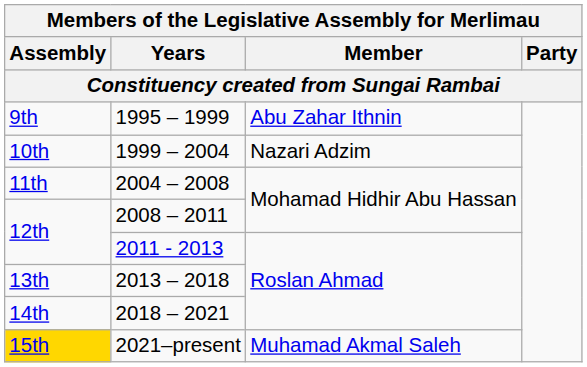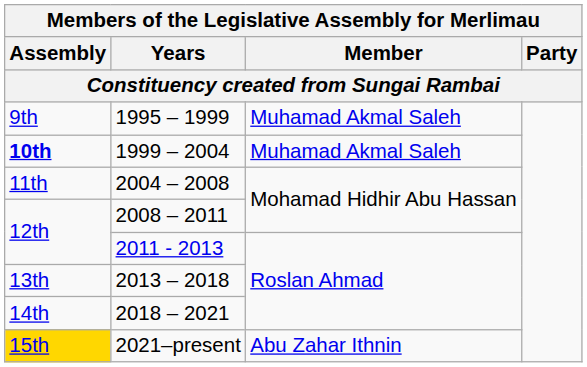(326, 118) Abu Zahar Ithnin -> (356, 118) Muhamad Akmal Saleh
(29, 150) normal -> (30, 150) bold
(311, 150) Nazari Adzim -> (356, 150) Muhamad Akmal Saleh
(356, 345) Muhamad Akmal Saleh -> (326, 345) Abu Zahar Ithnin
